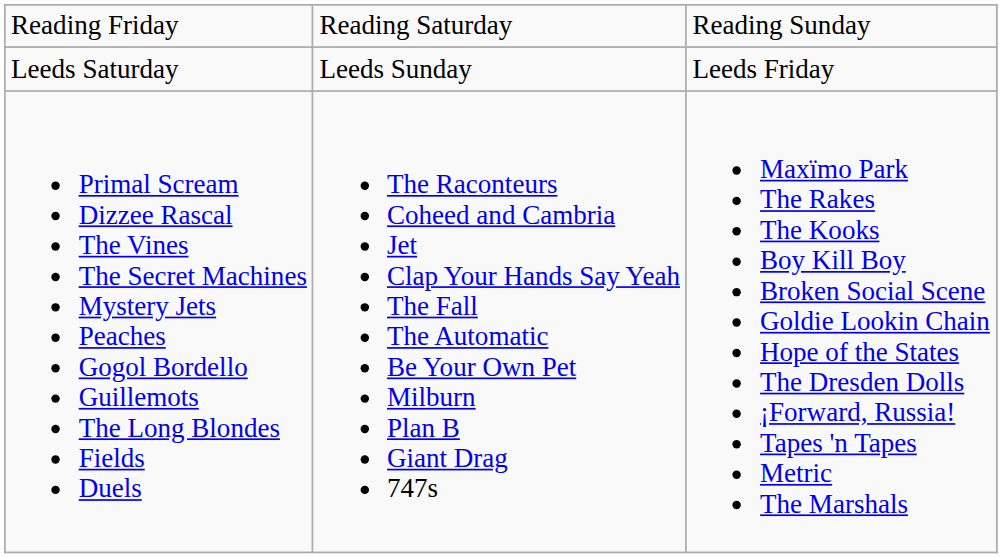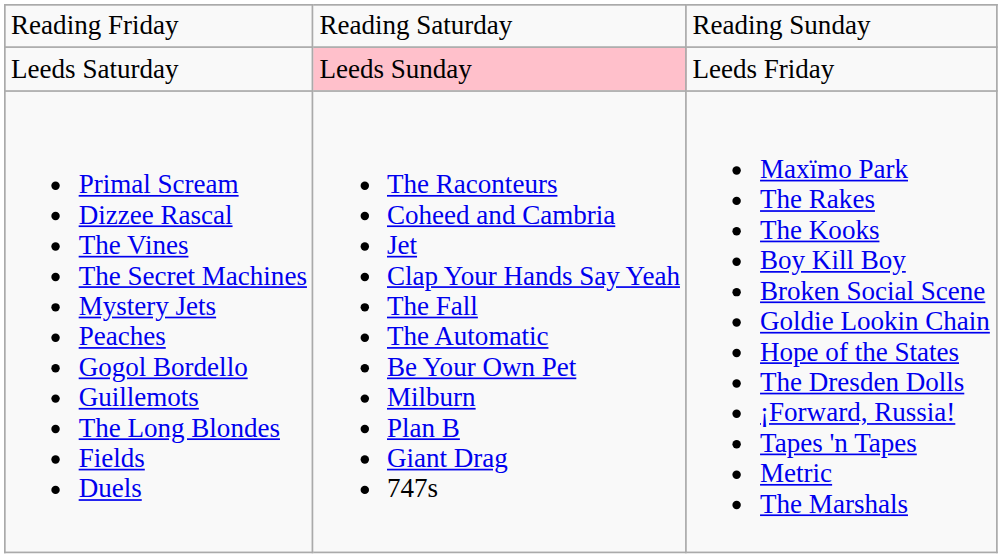(396, 68) no background -> (396, 68) pink background
